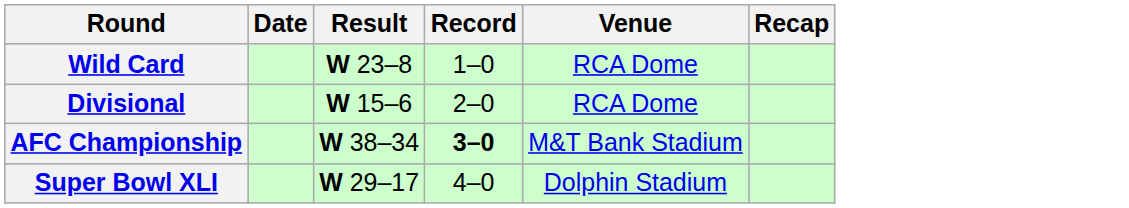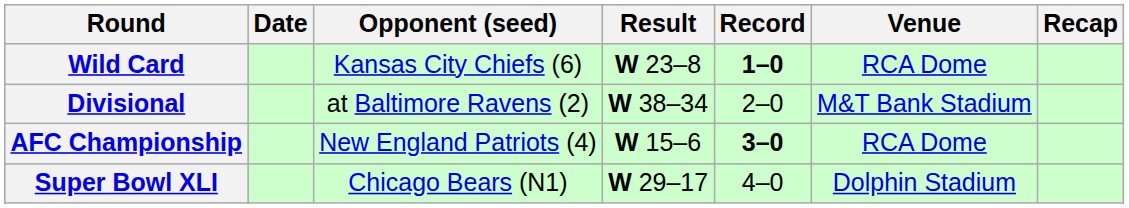+ column: (458, 24)
(474, 63) normal -> (763, 63) bold
(369, 103) W 15–6 -> (658, 103) W 38–34
(635, 103) RCA Dome -> (924, 103) M&T Bank Stadium
(369, 143) W 38–34 -> (658, 143) W 15–6
(635, 143) M&T Bank Stadium -> (924, 143) RCA Dome
